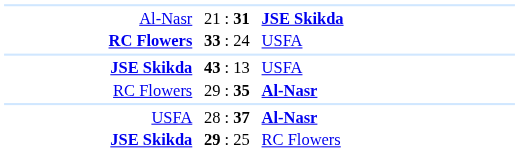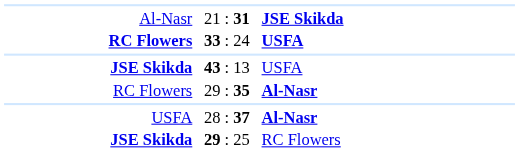(282, 41) normal -> (282, 41) bold
